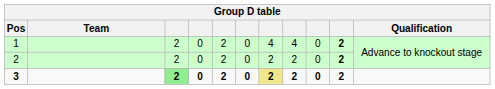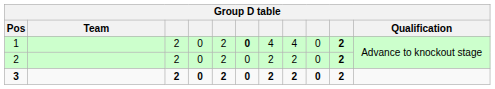(247, 44) normal -> (247, 44) bold
(177, 76) lightgreen background -> (177, 76) no background
(271, 76) khaki background -> (271, 76) no background
